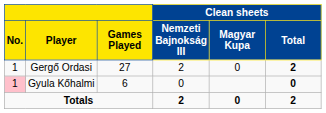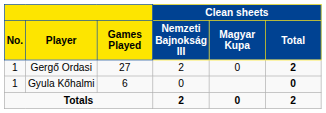(15, 84) pink background -> (15, 84) no background
